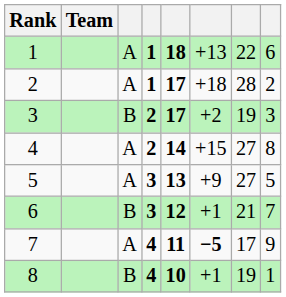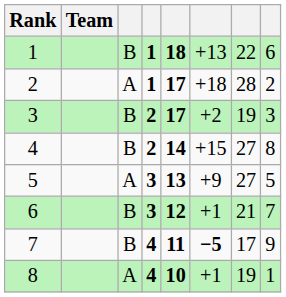(130, 52) A -> (130, 52) B
(130, 148) A -> (130, 148) B
(130, 244) A -> (130, 244) B
(130, 276) B -> (130, 276) A
